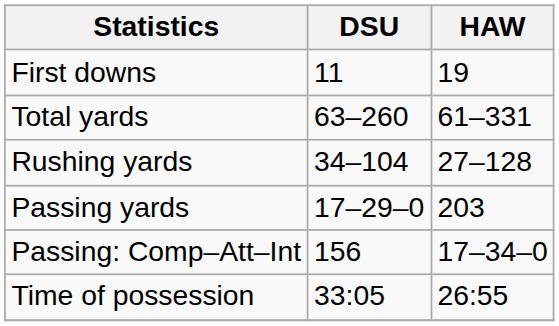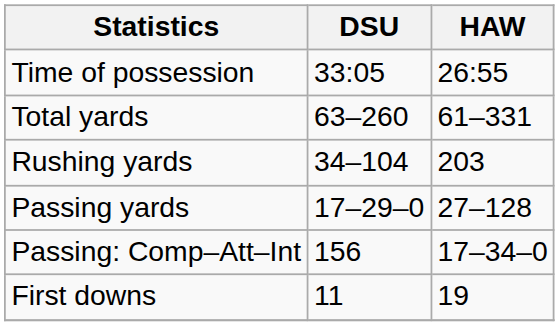rows swapped: (84, 72) <-> (133, 296)
(485, 162) 27–128 -> (461, 162) 203
(461, 206) 203 -> (485, 206) 27–128
